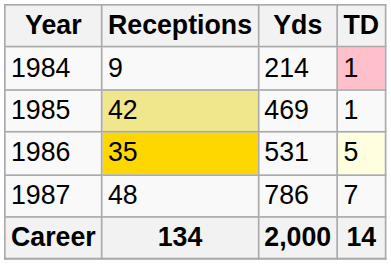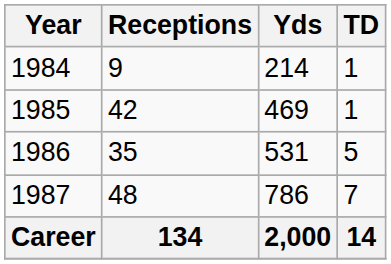(351, 68) pink background -> (351, 68) no background
(123, 110) khaki background -> (123, 110) no background
(123, 152) gold background -> (123, 152) no background
(351, 152) lightyellow background -> (351, 152) no background
